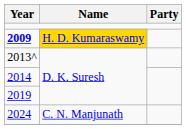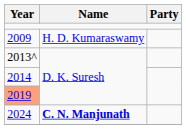(19, 38) bold -> (19, 38) normal
(93, 38) gold background -> (93, 38) no background
(19, 95) no background -> (19, 95) lightsalmon background
(83, 114) normal -> (86, 114) bold
